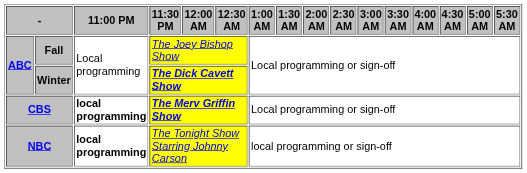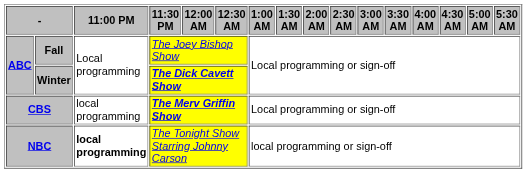(111, 110) bold -> (108, 110) normal
